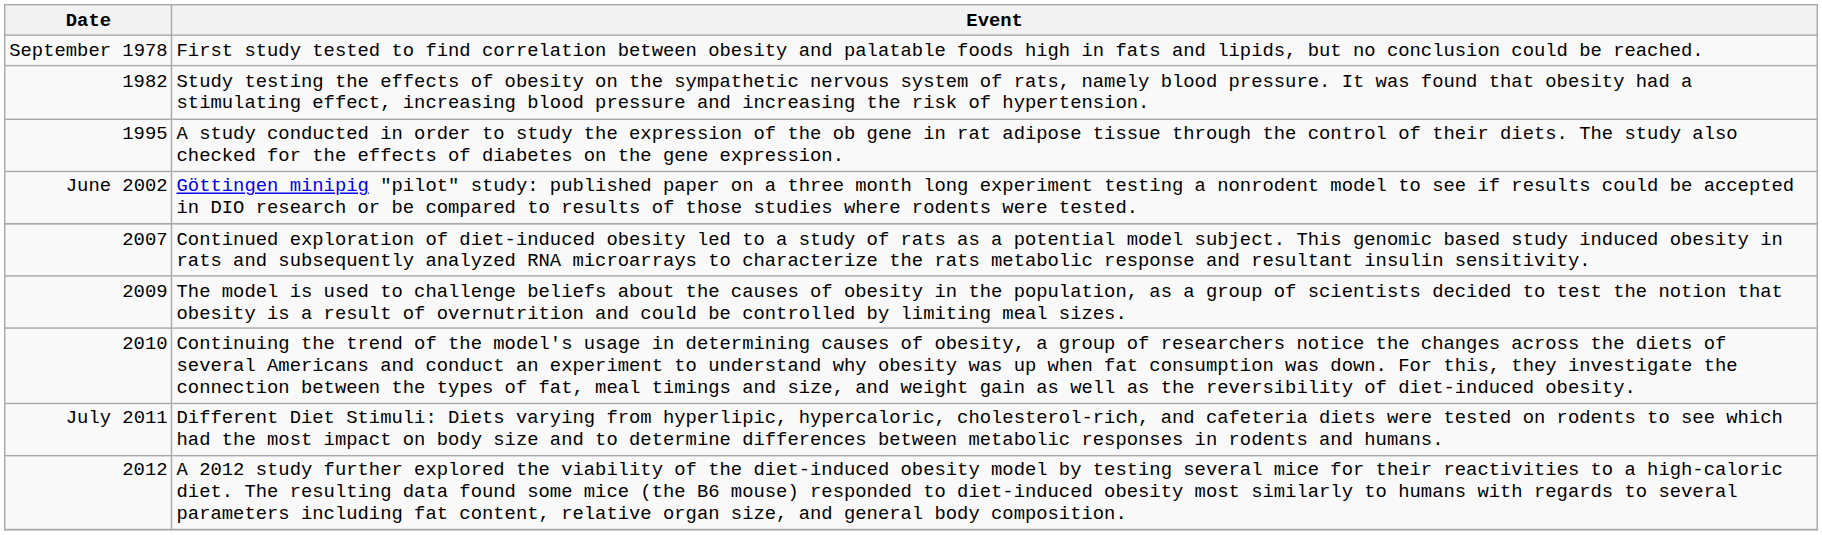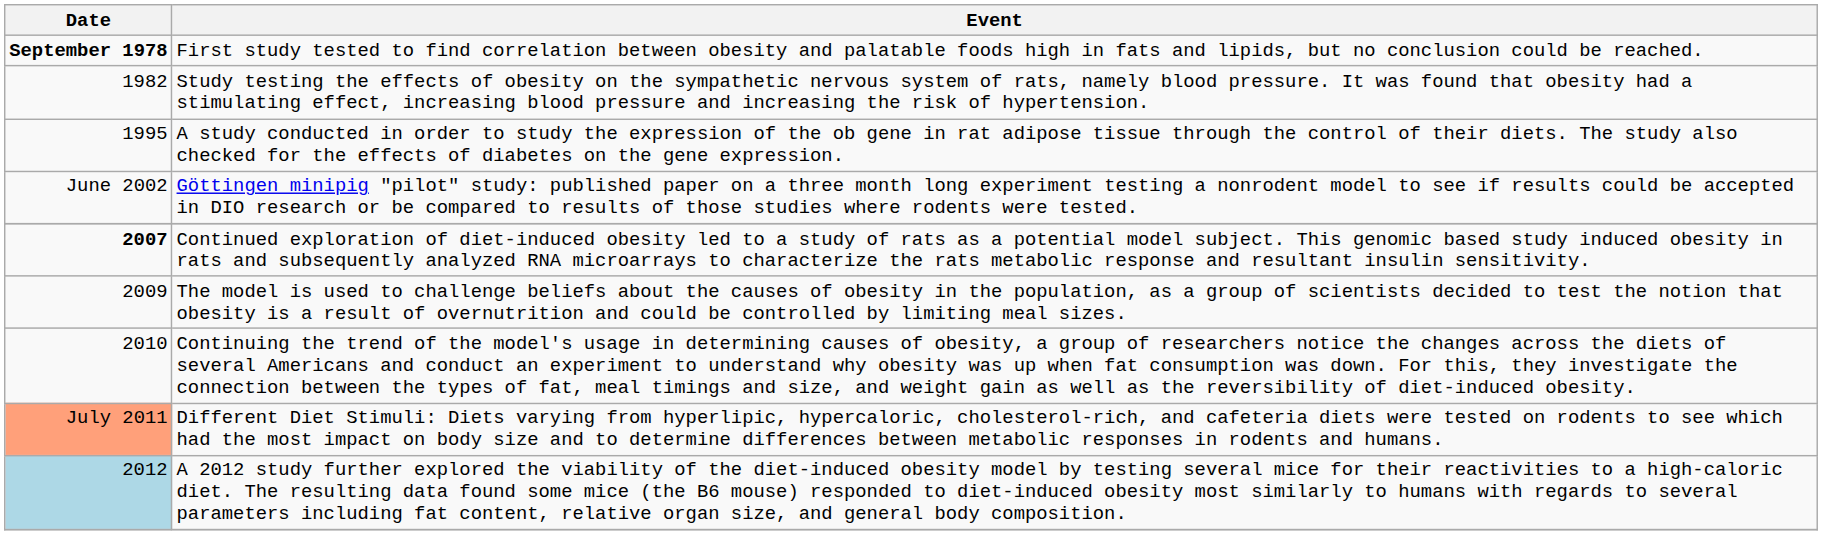(88, 51) normal -> (88, 51) bold
(145, 239) normal -> (145, 239) bold
(117, 418) no background -> (117, 418) lightsalmon background
(145, 471) no background -> (145, 471) lightblue background
